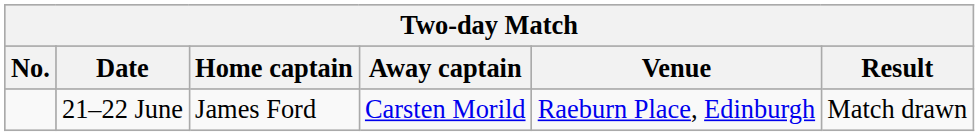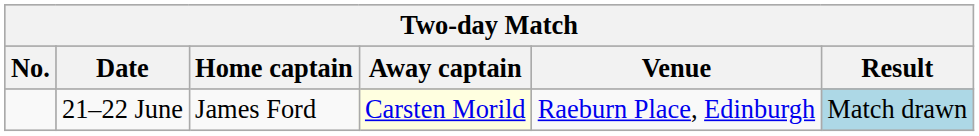(445, 109) no background -> (445, 109) lightyellow background
(897, 109) no background -> (897, 109) lightblue background
